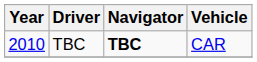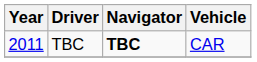(27, 44) 2010 -> (26, 44) 2011
